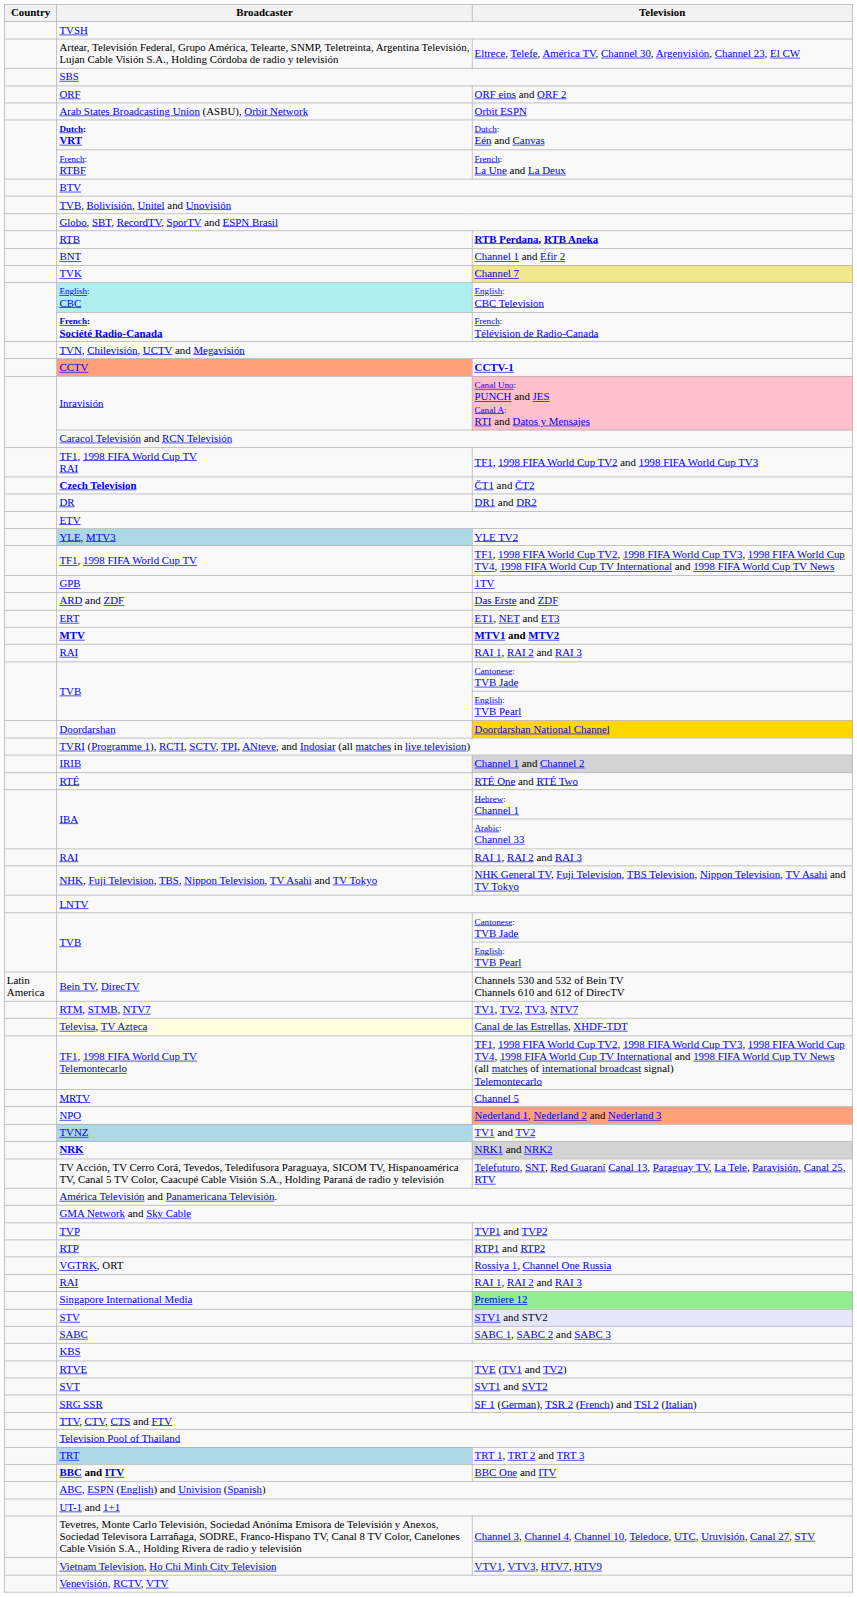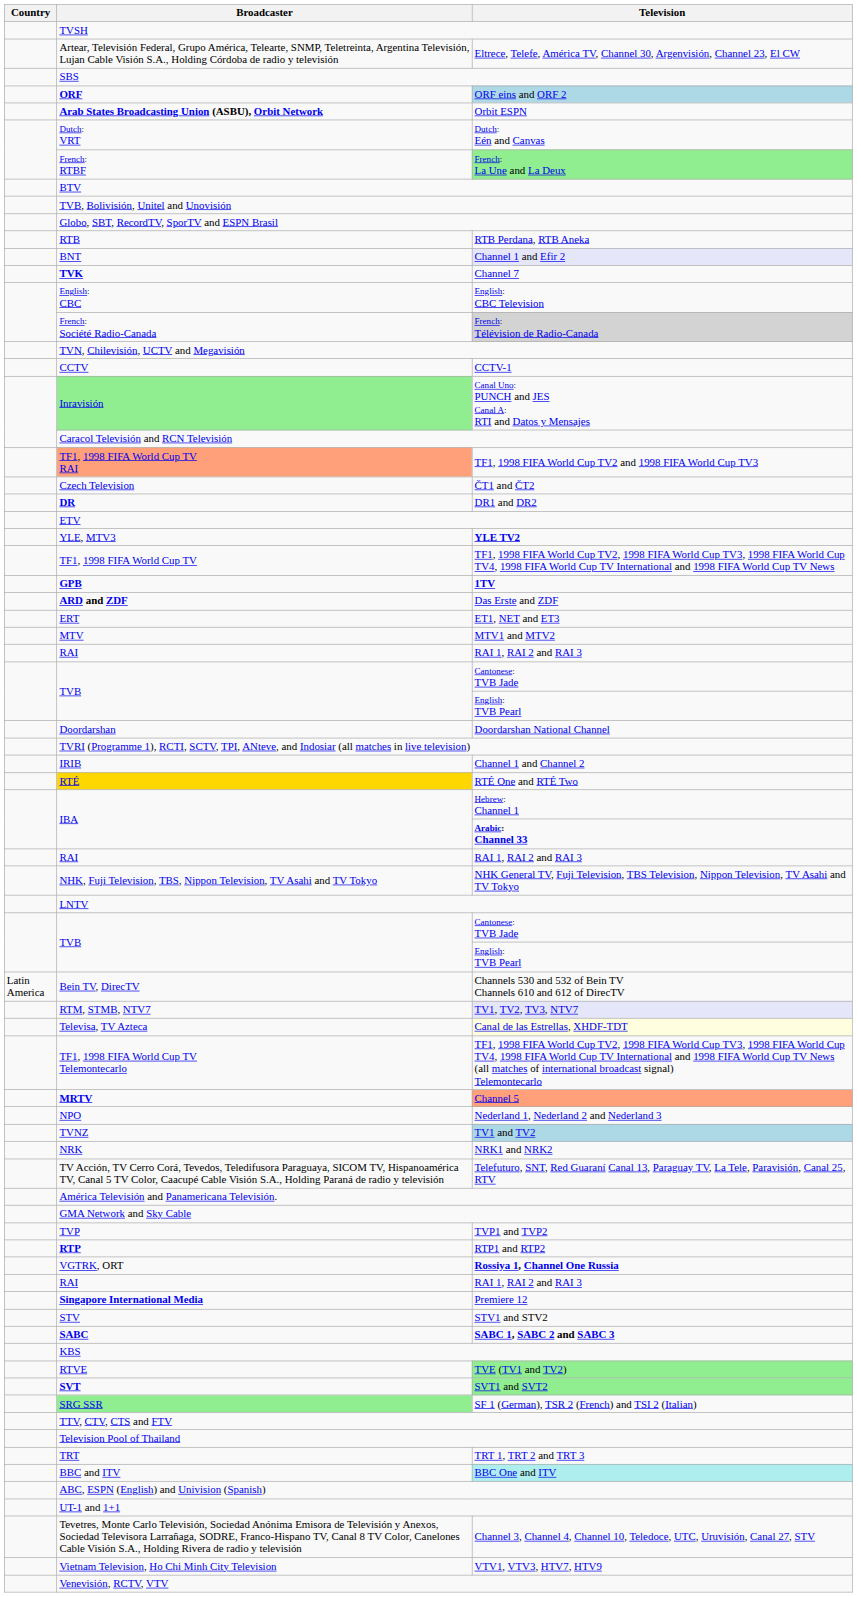(70, 94) normal -> (71, 94) bold
(520, 94) no background -> (520, 94) lightblue background
(184, 111) normal -> (191, 111) bold
(73, 135) bold -> (72, 135) normal
(520, 165) no background -> (520, 165) lightgreen background
(536, 239) bold -> (532, 239) normal
(520, 256) no background -> (520, 256) lavender background
(71, 274) normal -> (71, 274) bold
(497, 274) khaki background -> (497, 274) no background
(75, 298) paleturquoise background -> (75, 298) no background
(111, 327) bold -> (108, 327) normal
(536, 327) no background -> (536, 327) lightgrey background
(74, 367) lightsalmon background -> (74, 367) no background
(494, 367) bold -> (493, 367) normal
(81, 403) no background -> (81, 403) lightgreen background
(532, 403) pink background -> (532, 403) no background
(128, 462) no background -> (128, 462) lightsalmon background
(98, 485) bold -> (97, 485) normal
(67, 502) normal -> (67, 502) bold
(88, 537) lightblue background -> (88, 537) no background
(496, 537) normal -> (497, 537) bold
(70, 584) normal -> (71, 584) bold
(485, 584) normal -> (485, 584) bold
(92, 601) normal -> (94, 601) bold
(72, 635) bold -> (71, 635) normal
(517, 635) bold -> (515, 635) normal
(542, 729) gold background -> (542, 729) no background
(530, 763) lightgrey background -> (530, 763) no background
(69, 781) no background -> (69, 781) gold background
(499, 834) normal -> (501, 834) bold
(526, 1009) no background -> (526, 1009) lavender background
(103, 1027) lightyellow background -> (103, 1027) no background
(551, 1027) no background -> (551, 1027) lightyellow background
(75, 1098) normal -> (76, 1098) bold
(497, 1098) no background -> (497, 1098) lightsalmon background
(568, 1115) lightsalmon background -> (568, 1115) no background
(74, 1132) lightblue background -> (74, 1132) no background
(505, 1132) no background -> (505, 1132) lightblue background
(71, 1150) bold -> (71, 1150) normal
(514, 1150) lightgrey background -> (514, 1150) no background
(69, 1248) normal -> (70, 1248) bold
(543, 1265) normal -> (547, 1265) bold
(126, 1300) normal -> (131, 1300) bold
(501, 1300) lightgreen background -> (501, 1300) no background
(511, 1317) lavender background -> (511, 1317) no background
(74, 1334) normal -> (74, 1334) bold
(543, 1334) normal -> (545, 1334) bold
(521, 1369) no background -> (521, 1369) lightgreen background
(70, 1386) normal -> (70, 1386) bold
(511, 1386) no background -> (511, 1386) lightgreen background
(81, 1403) no background -> (81, 1403) lightgreen background
(69, 1455) lightblue background -> (69, 1455) no background
(92, 1473) bold -> (90, 1473) normal
(515, 1473) no background -> (515, 1473) paleturquoise background
